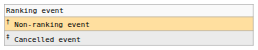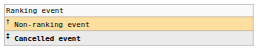(43, 38) normal -> (43, 38) bold
